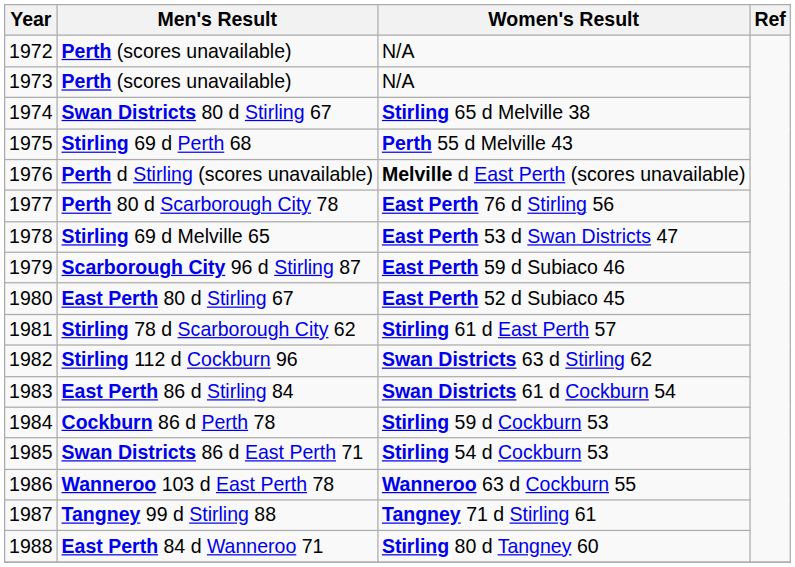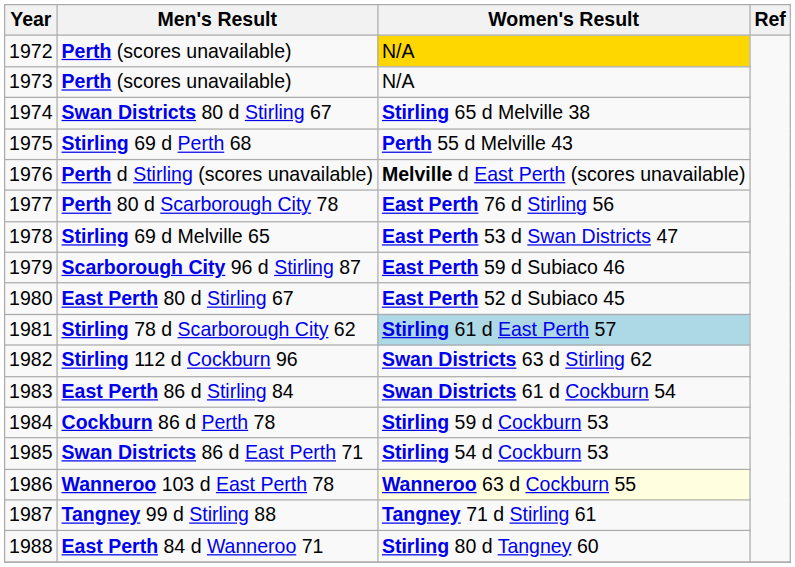(398, 50) no background -> (398, 50) gold background
(499, 329) no background -> (499, 329) lightblue background
(509, 484) no background -> (509, 484) lightyellow background
